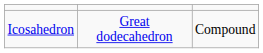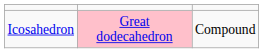(134, 29) no background -> (134, 29) pink background
